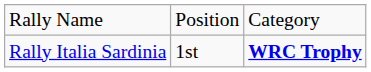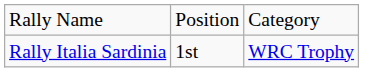(305, 50) bold -> (301, 50) normal
